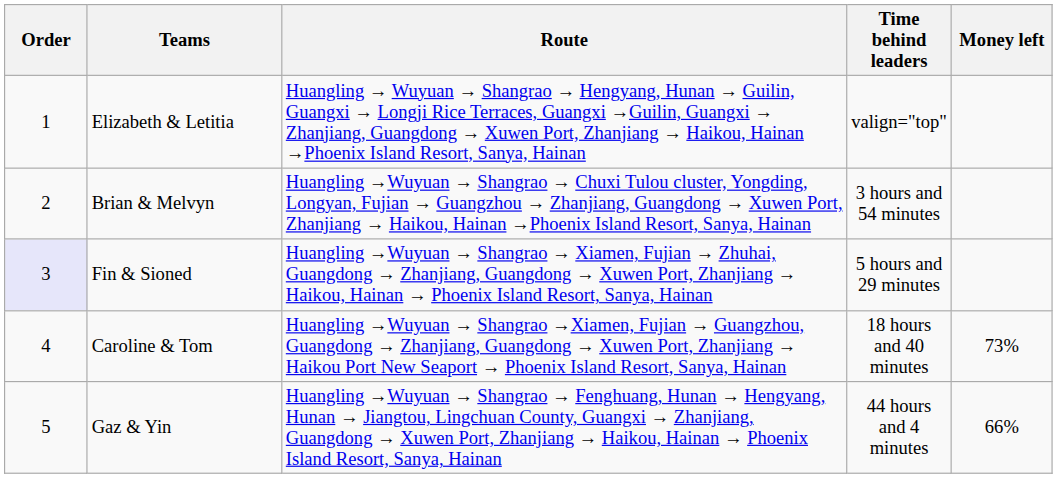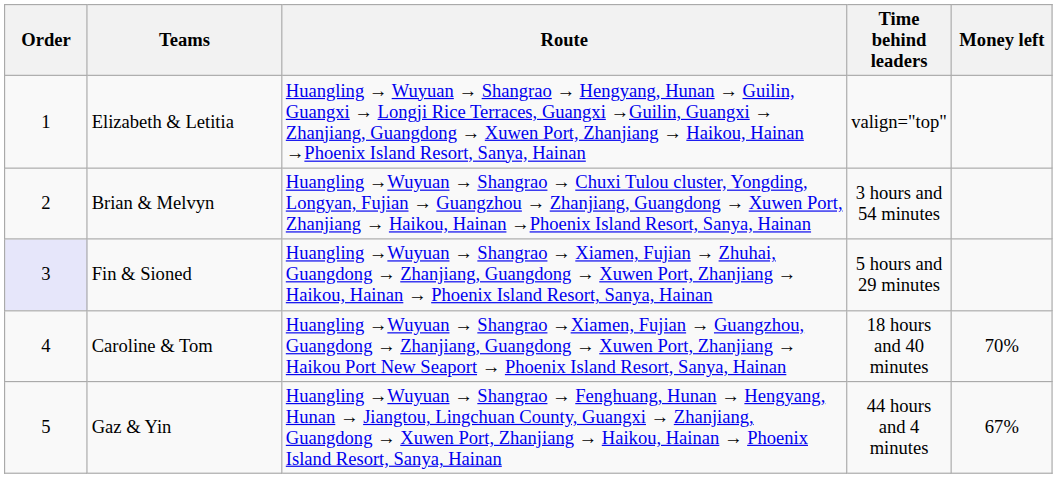(1002, 345) 73% -> (1002, 345) 70%
(1002, 427) 66% -> (1002, 427) 67%
